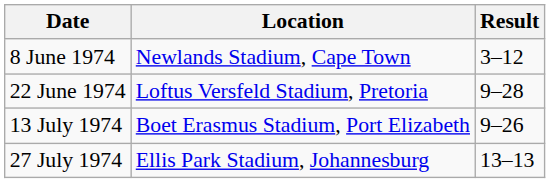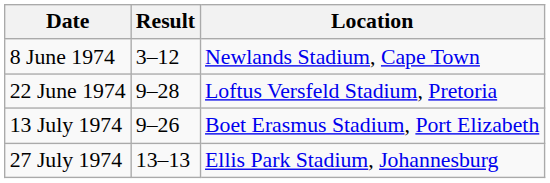columns swapped: (303, 21) <-> (510, 21)
